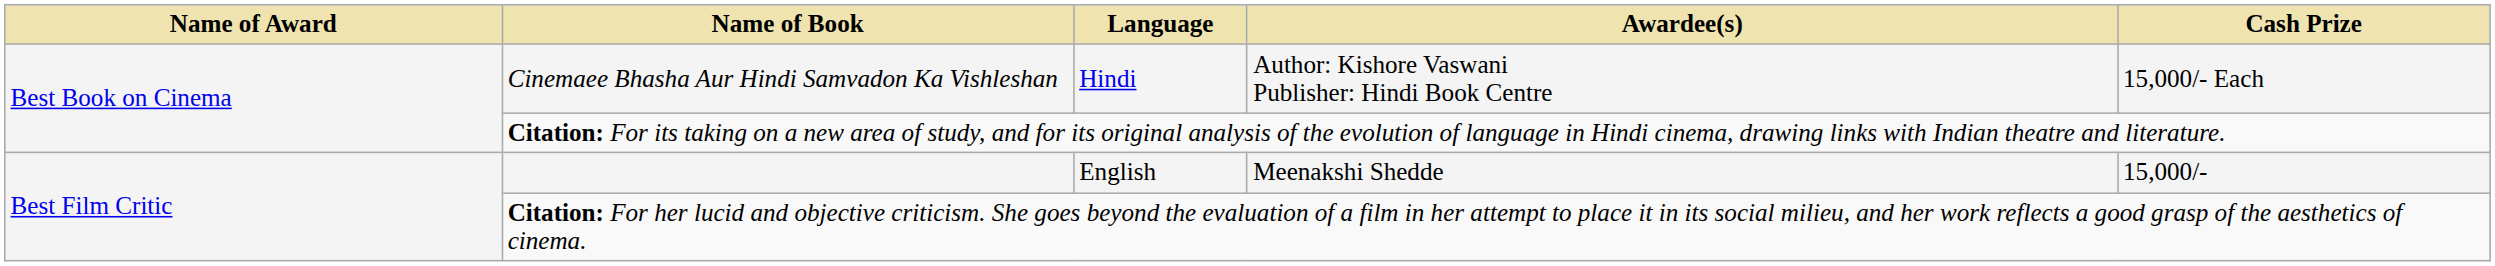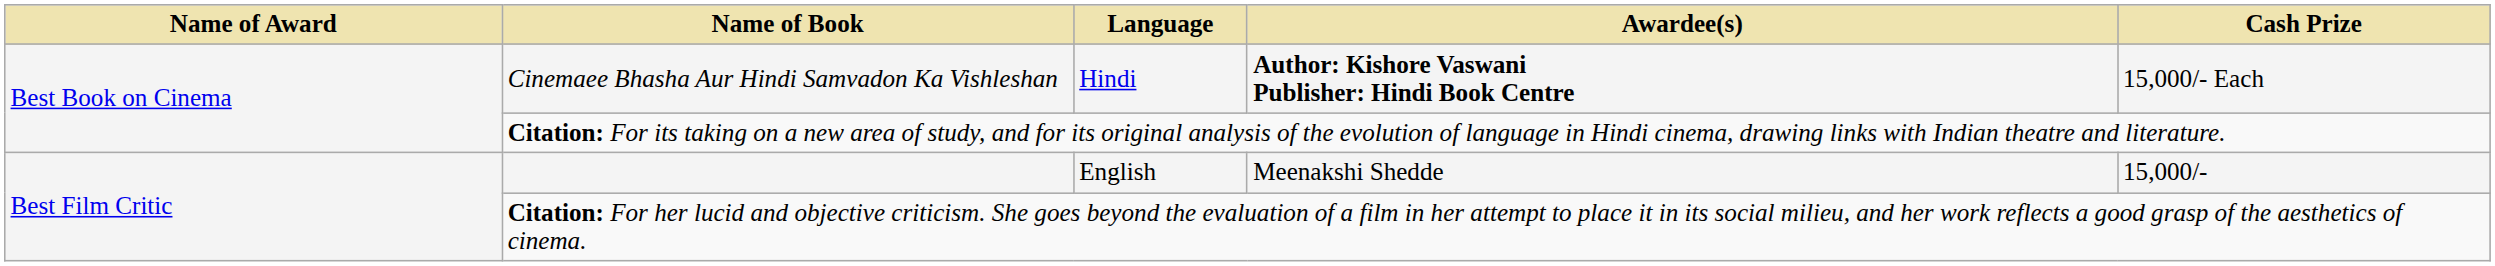(1403, 78) normal -> (1414, 78) bold
